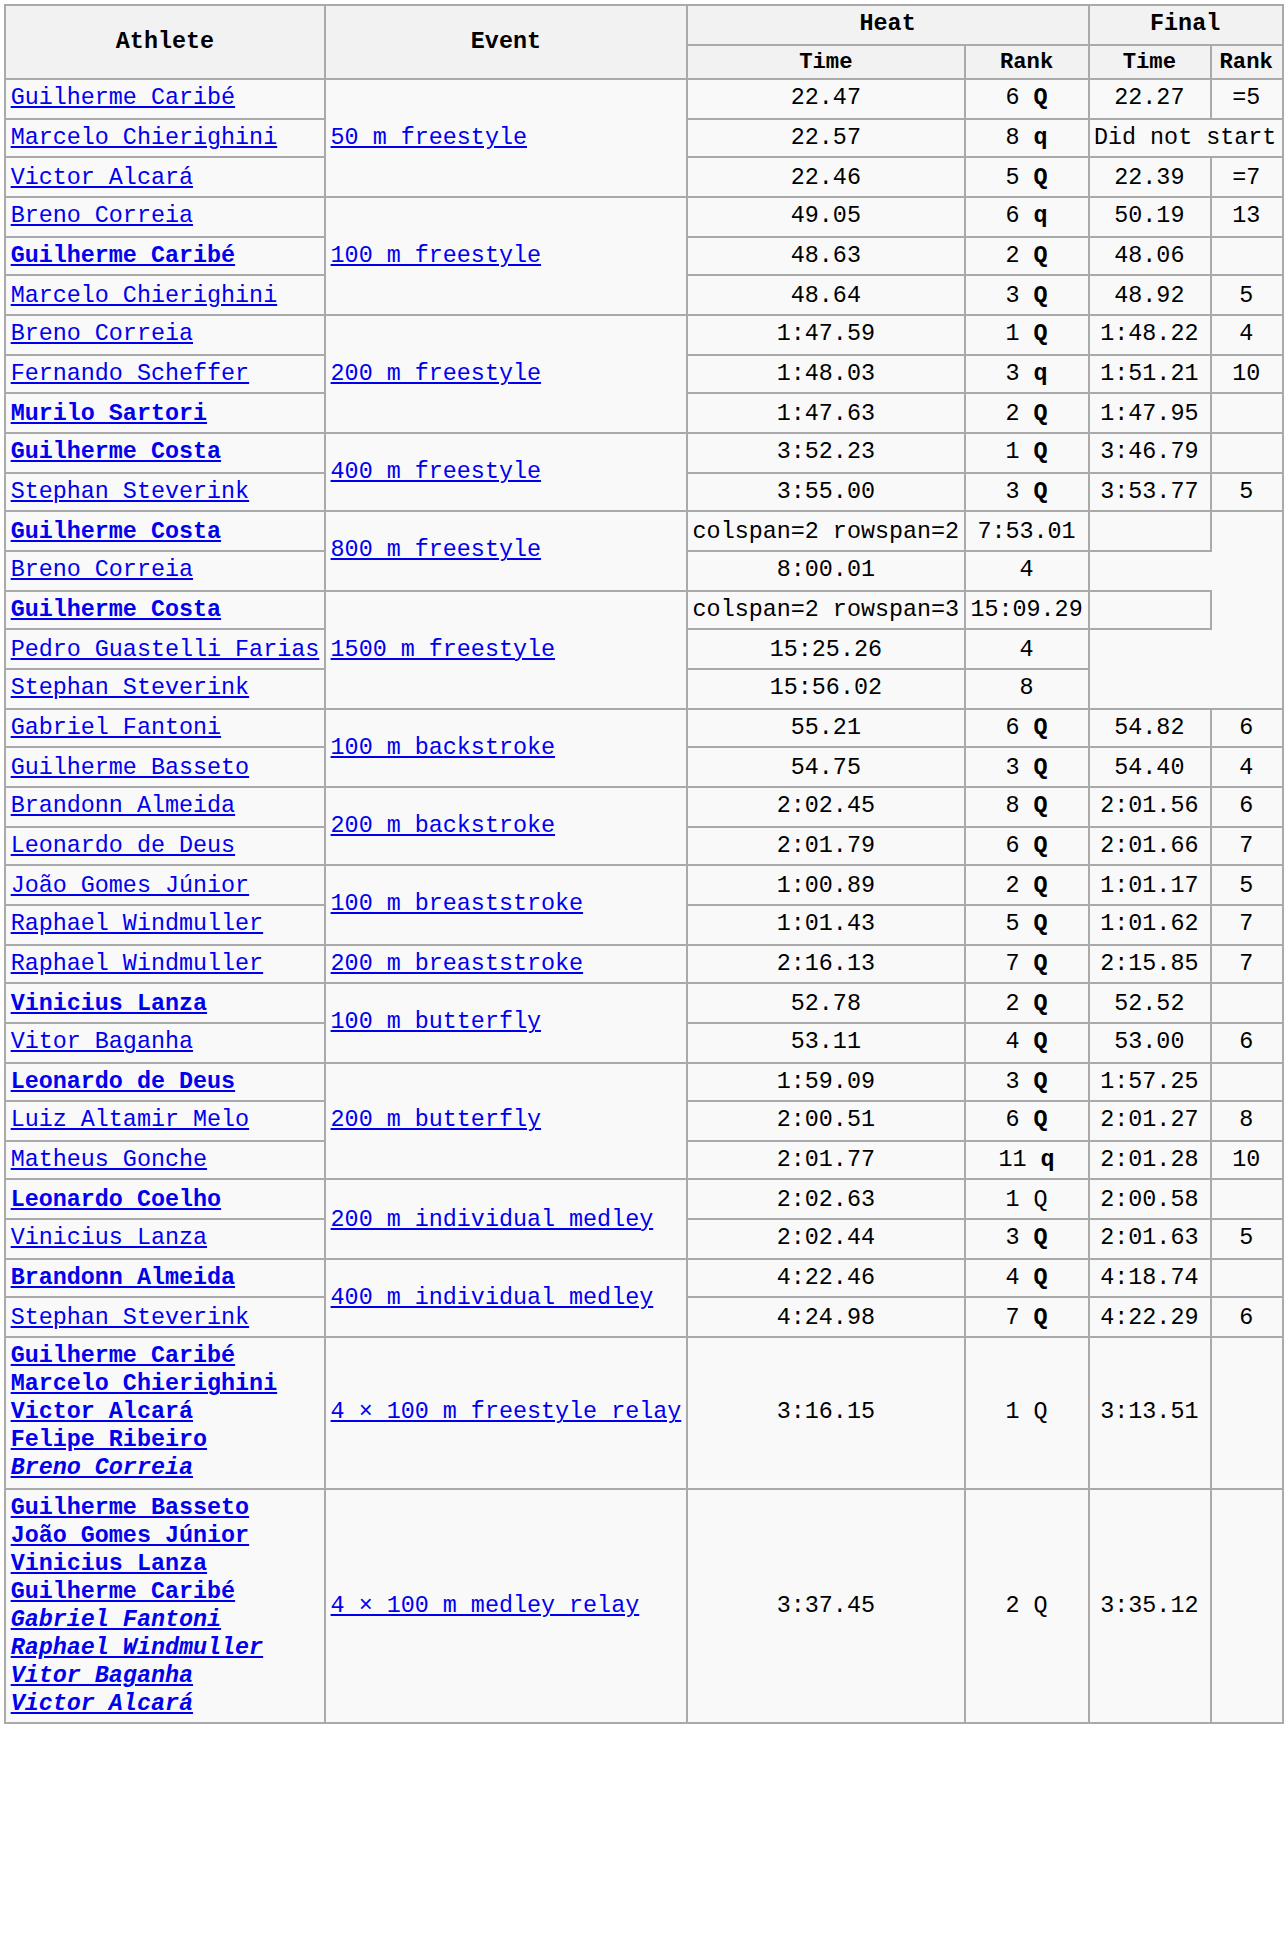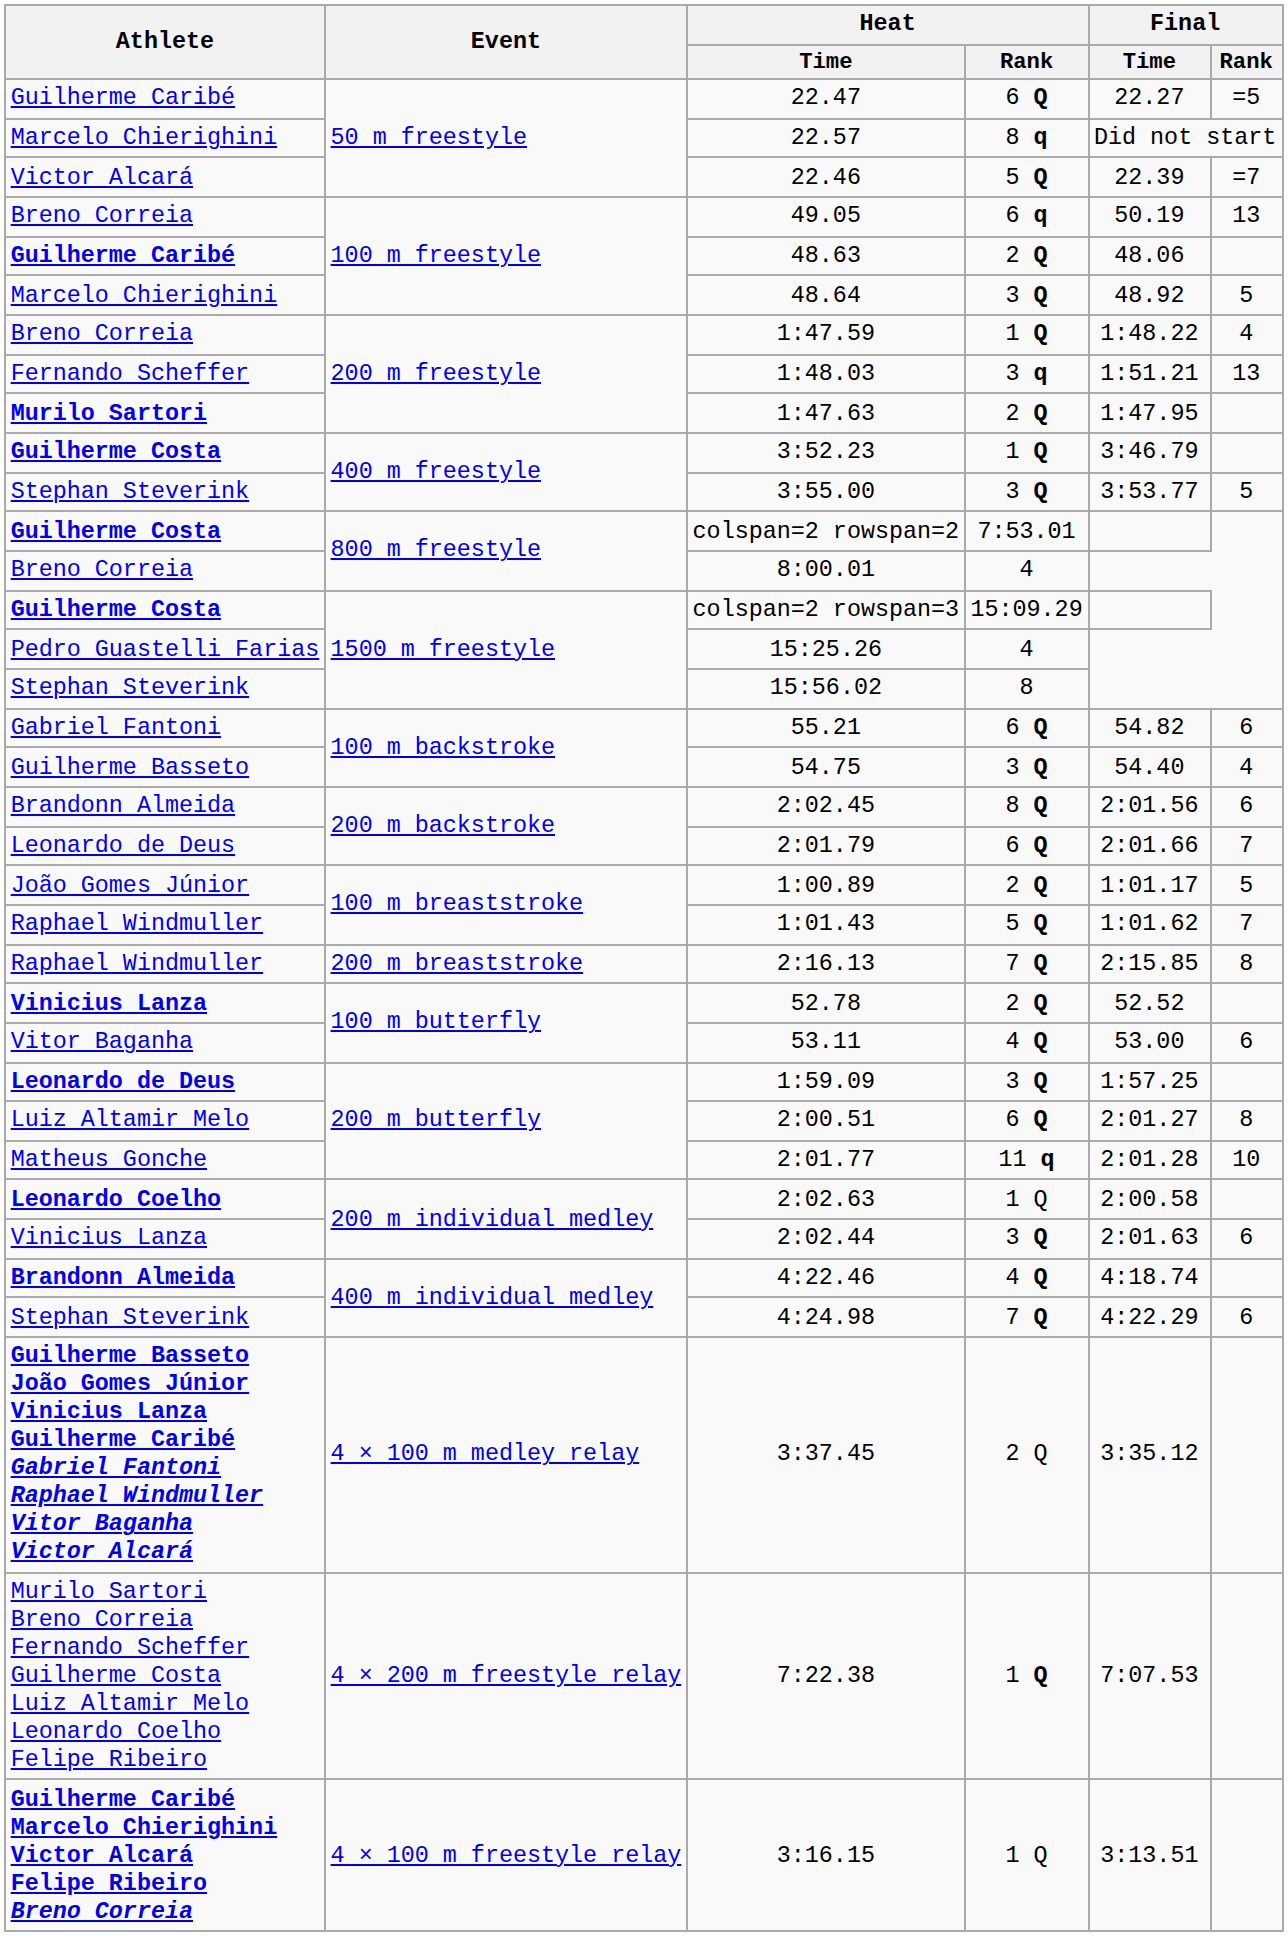(1246, 374) 10 -> (1246, 374) 13
(1246, 963) 7 -> (1246, 963) 8
(1246, 1239) 5 -> (1246, 1239) 6
rows swapped: (826, 1413) <-> (826, 1606)
+ row: (826, 1676)
